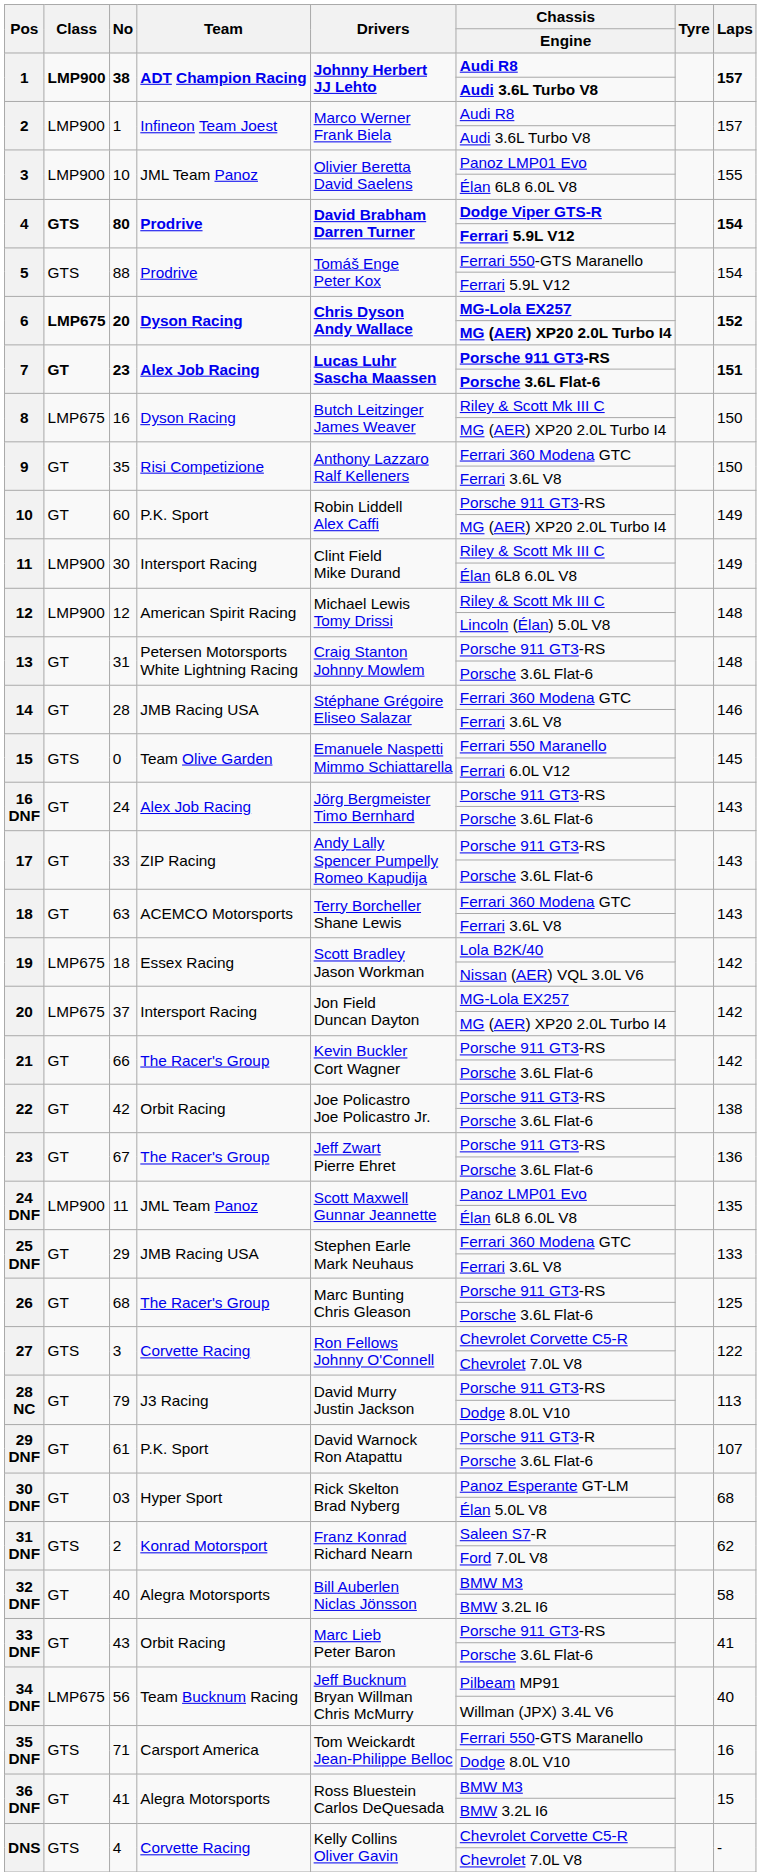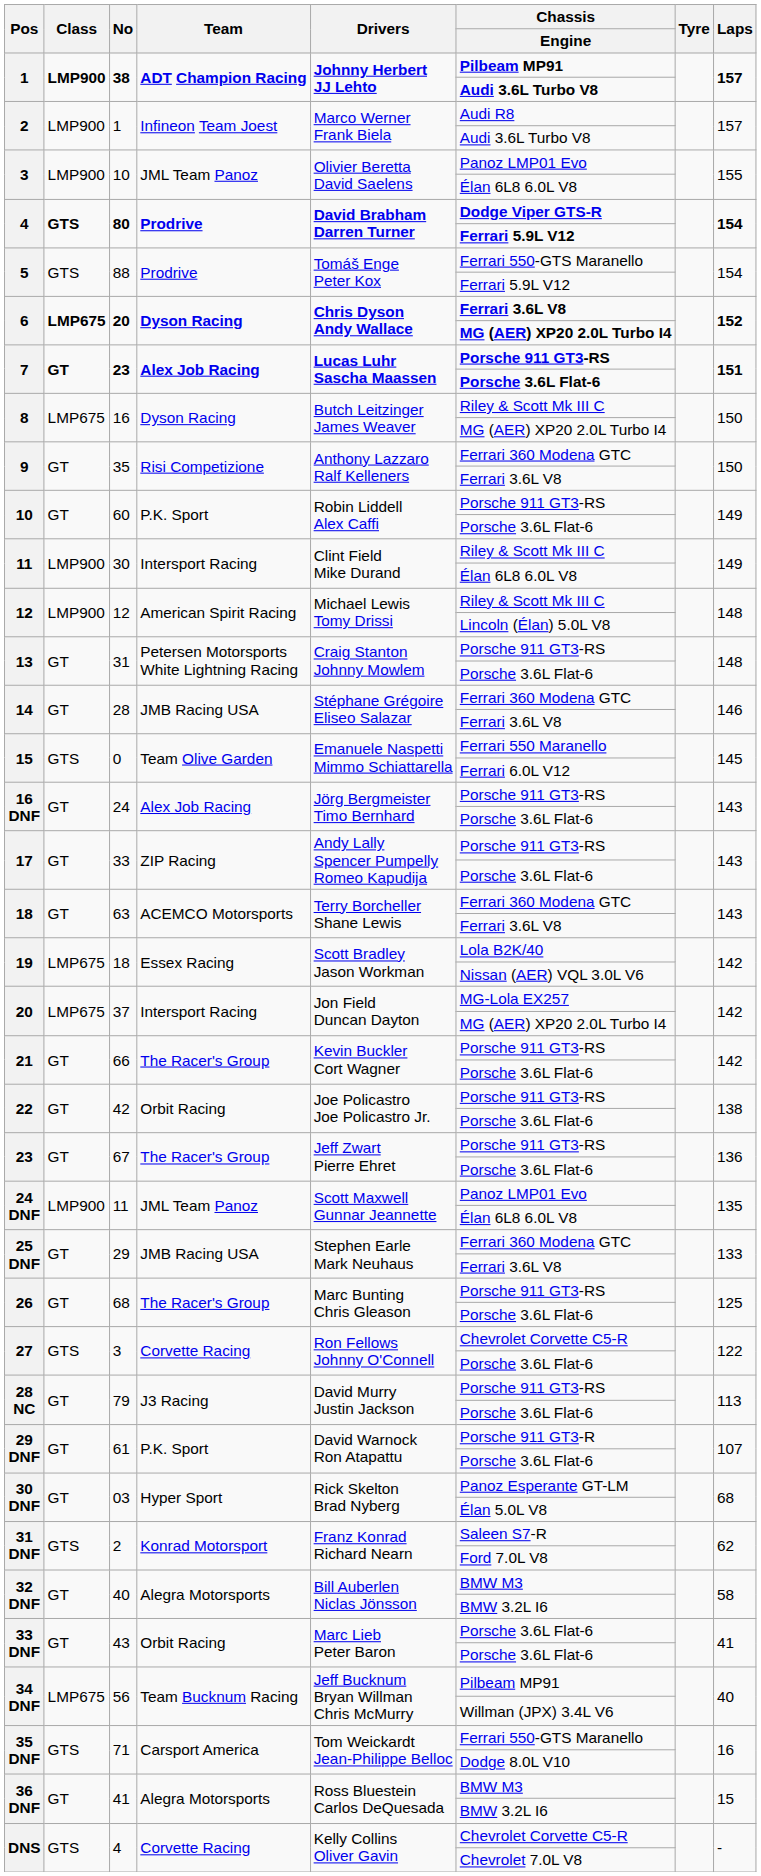(489, 65) Audi R8 -> (511, 65) Pilbeam MP91
(516, 308) MG-Lola EX257 -> (513, 308) Ferrari 3.6L V8
(563, 527) MG (AER) XP20 2.0L Turbo I4 -> (526, 527) Porsche 3.6L Flat-6
(521, 1364) Chevrolet 7.0L V8 -> (526, 1364) Porsche 3.6L Flat-6
(515, 1412) Dodge 8.0L V10 -> (526, 1412) Porsche 3.6L Flat-6
(533, 1631) Porsche 911 GT3-RS -> (526, 1631) Porsche 3.6L Flat-6
